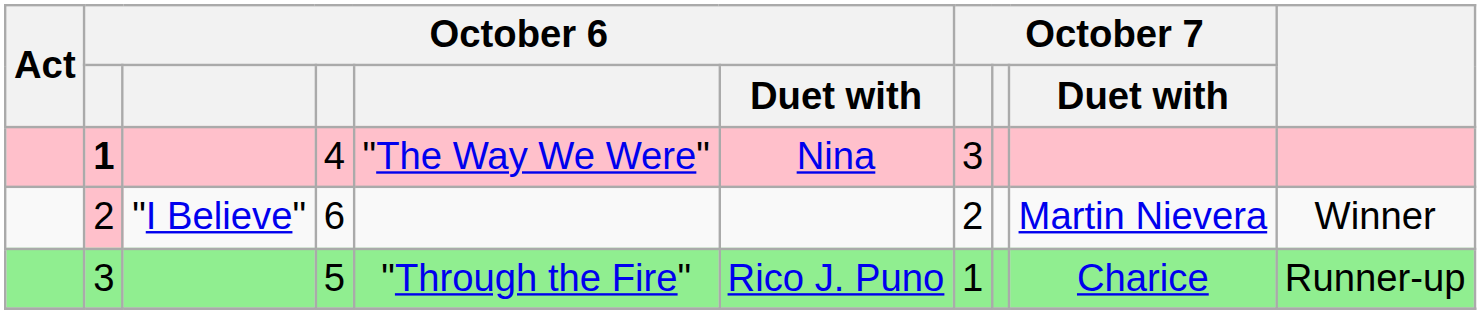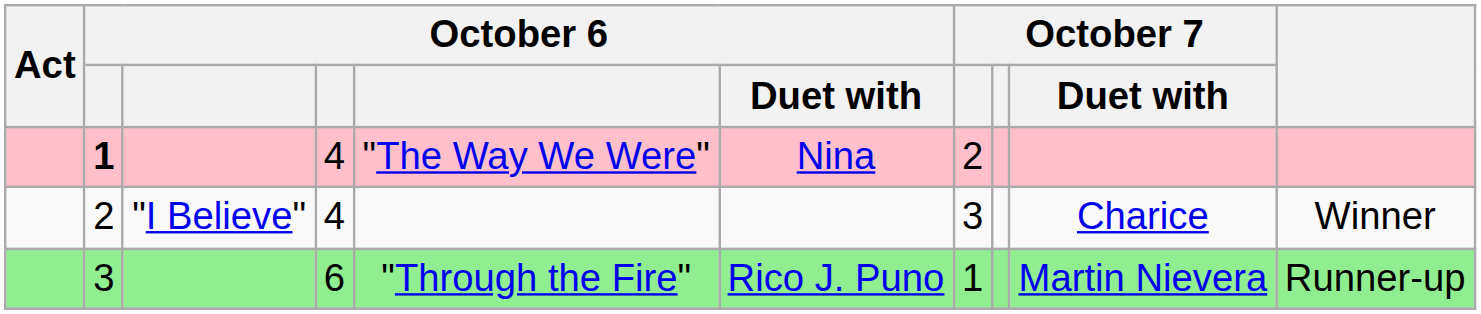(973, 156) 3 -> (973, 156) 2
(104, 216) pink background -> (104, 216) no background
(334, 216) 6 -> (334, 216) 4
(973, 216) 2 -> (973, 216) 3
(1143, 216) Martin Nievera -> (1143, 216) Charice
(334, 277) 5 -> (334, 277) 6
(1143, 277) Charice -> (1143, 277) Martin Nievera
